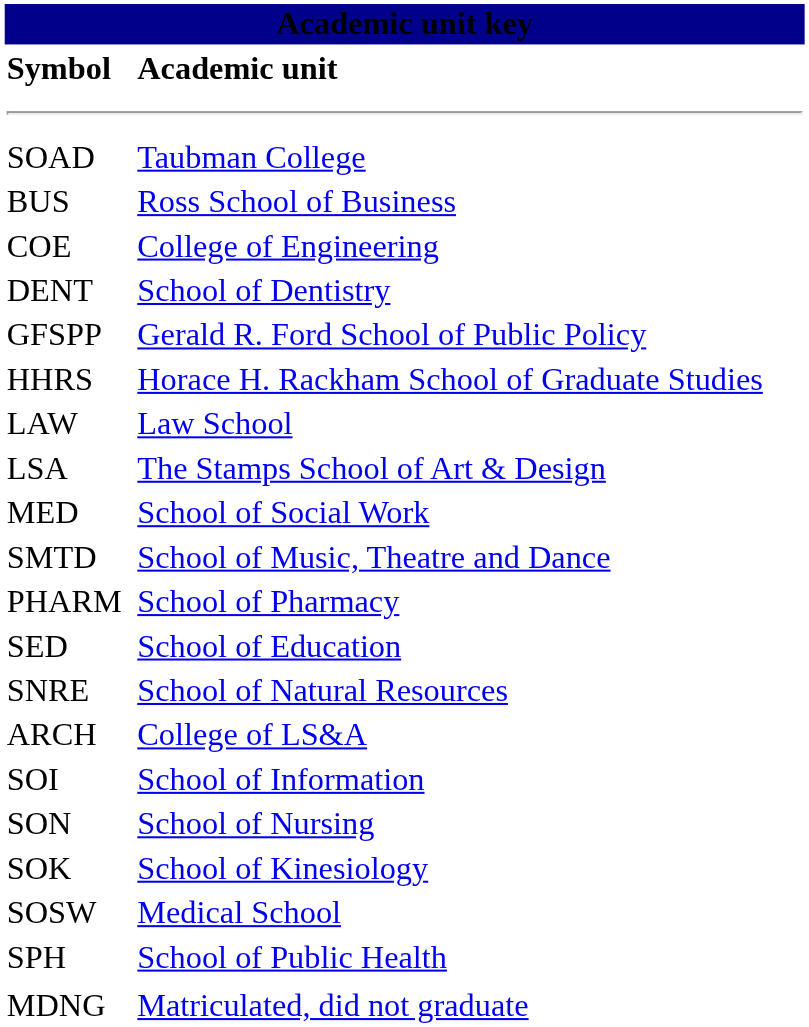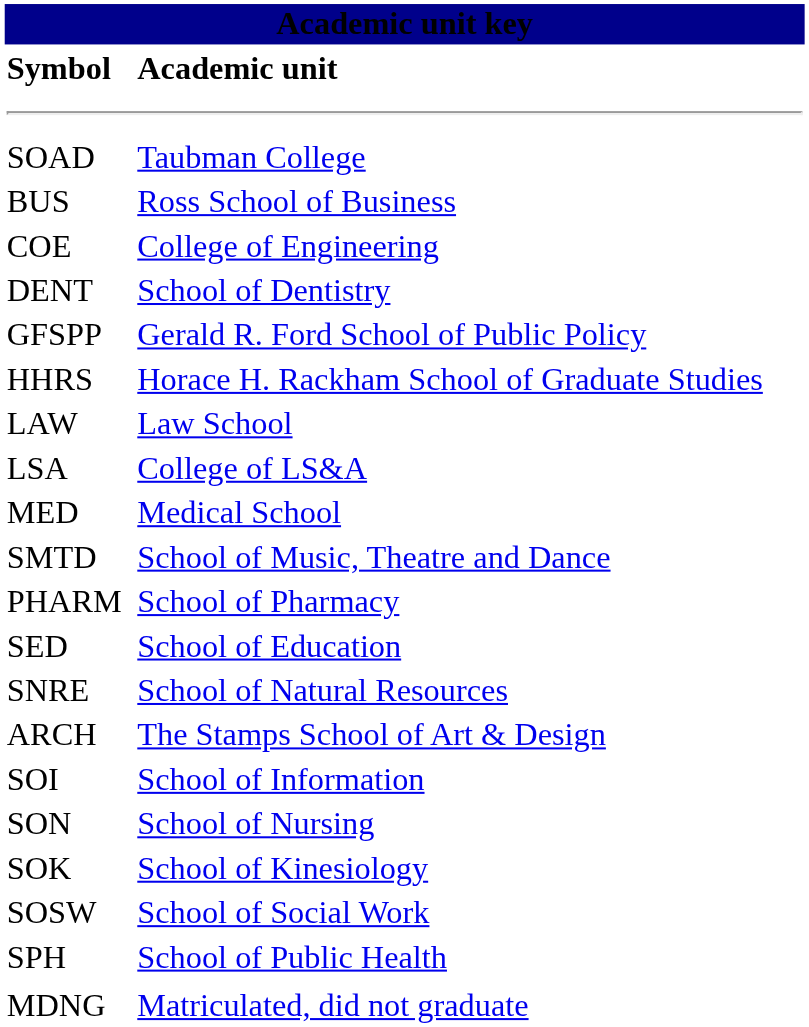(372, 468) The Stamps School of Art & Design -> (252, 468) College of LS&A
(283, 512) School of Social Work -> (239, 512) Medical School
(252, 734) College of LS&A -> (372, 734) The Stamps School of Art & Design
(239, 912) Medical School -> (283, 912) School of Social Work
